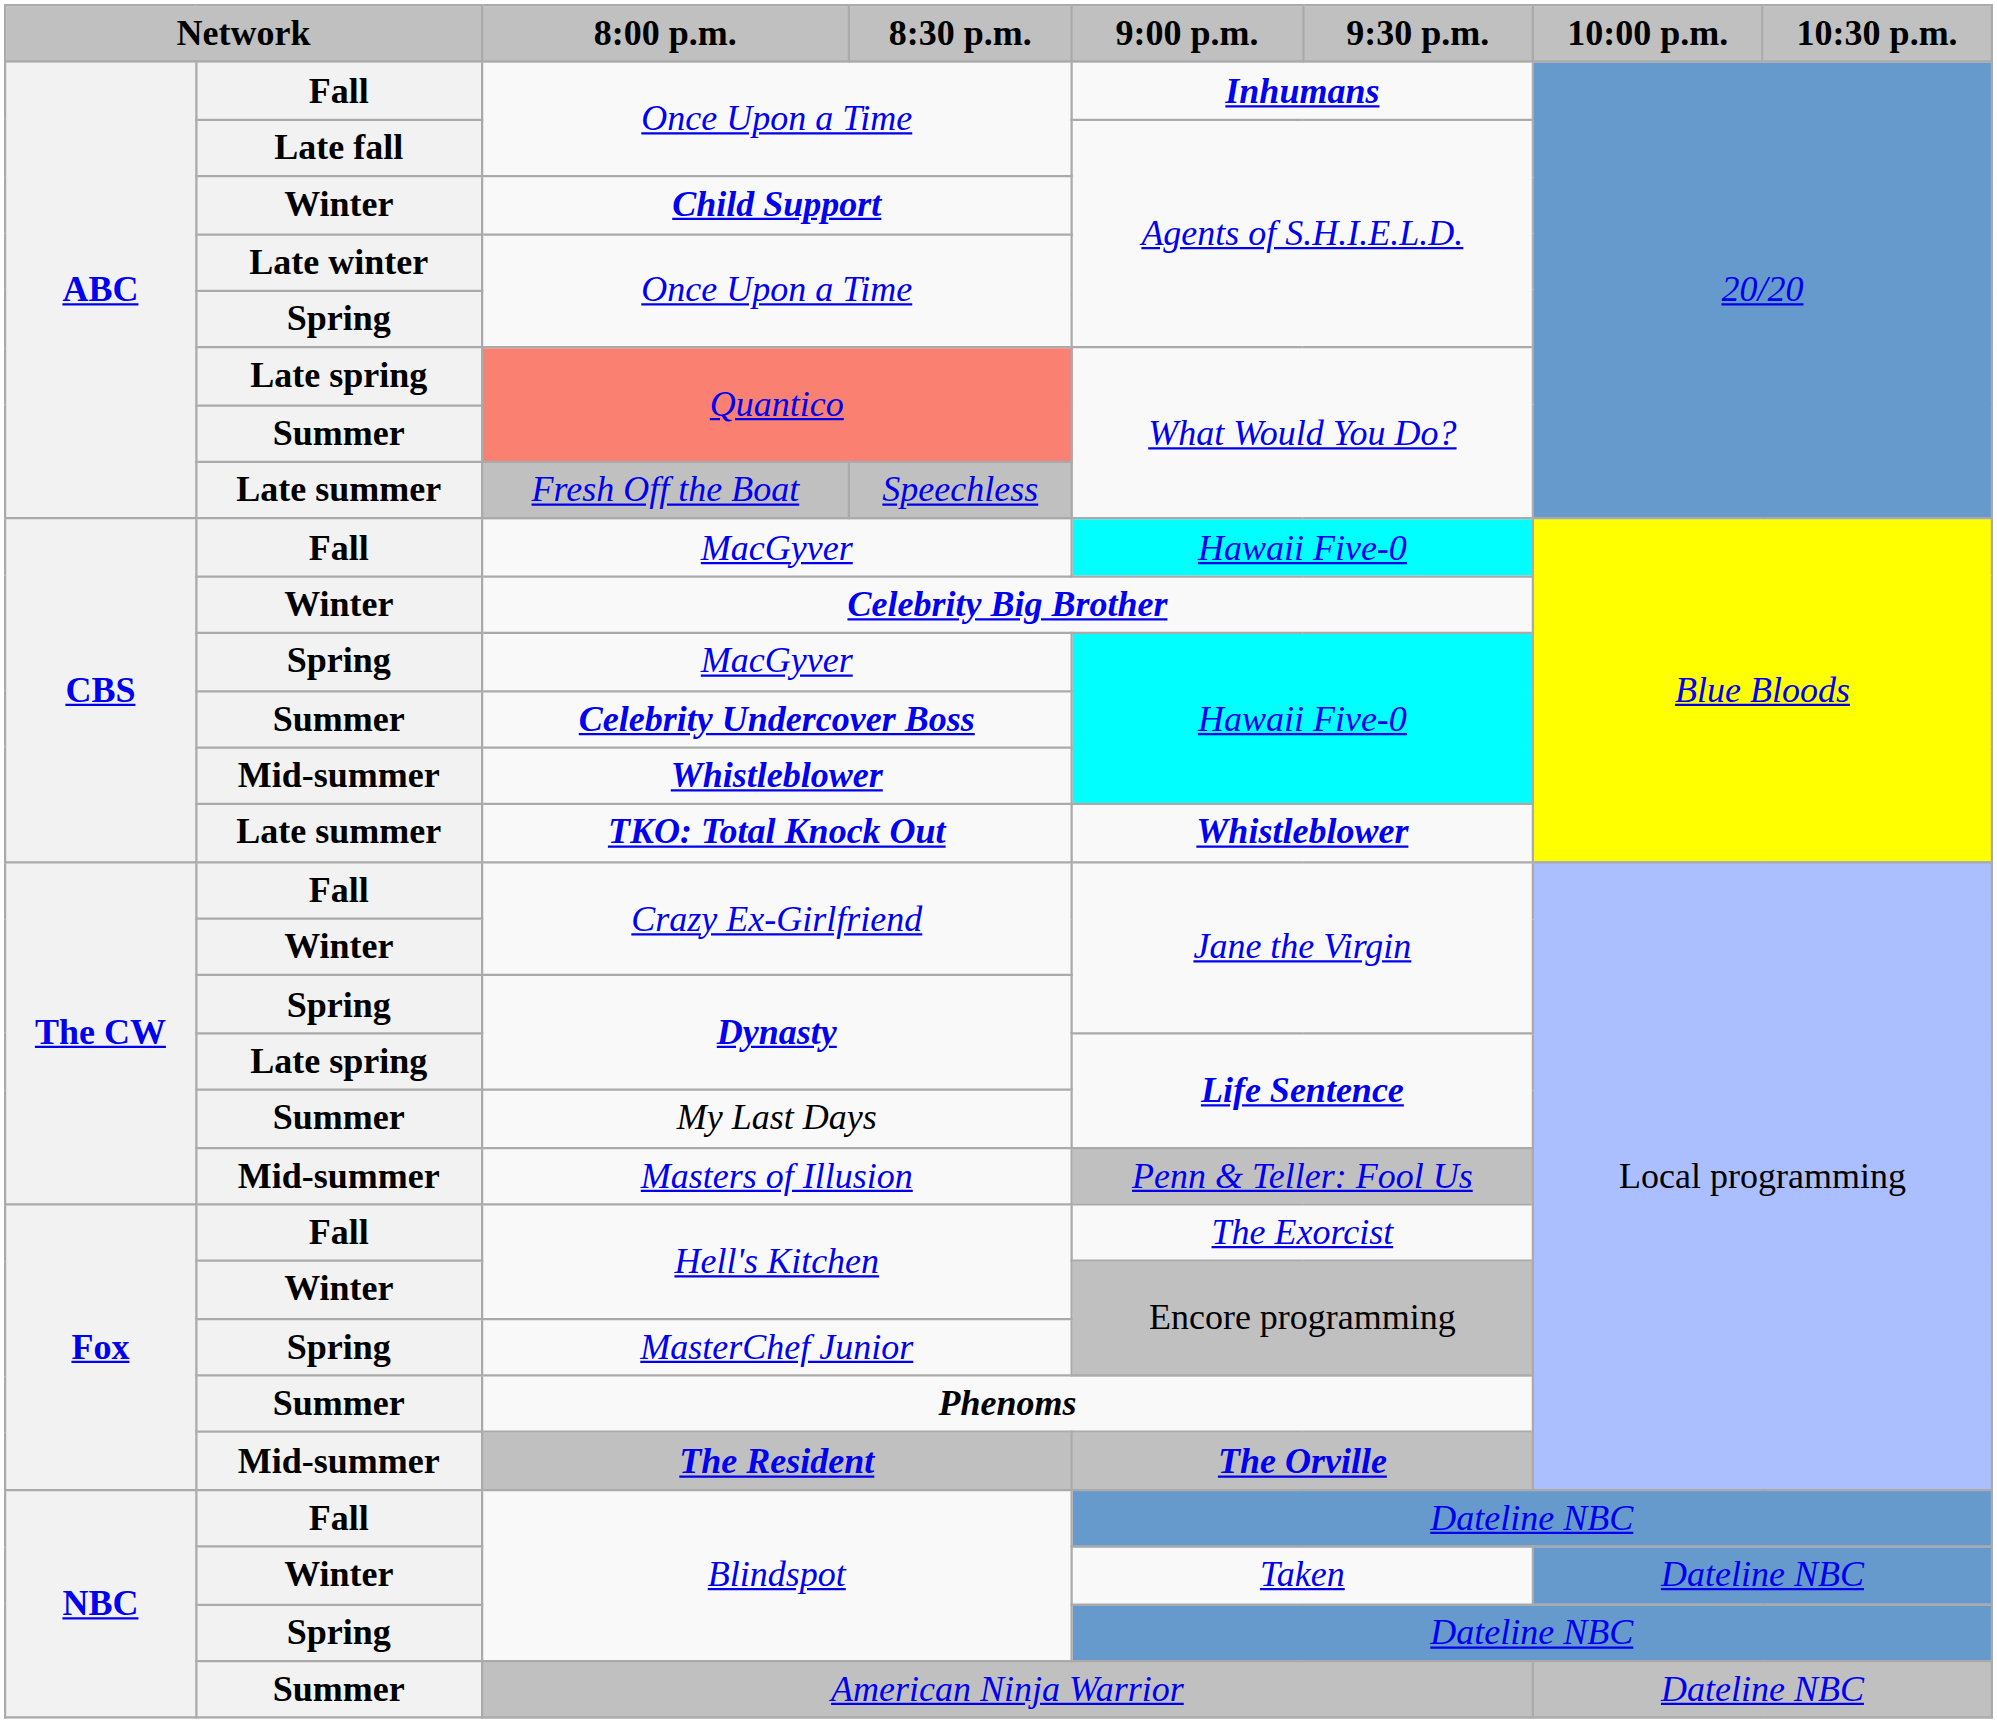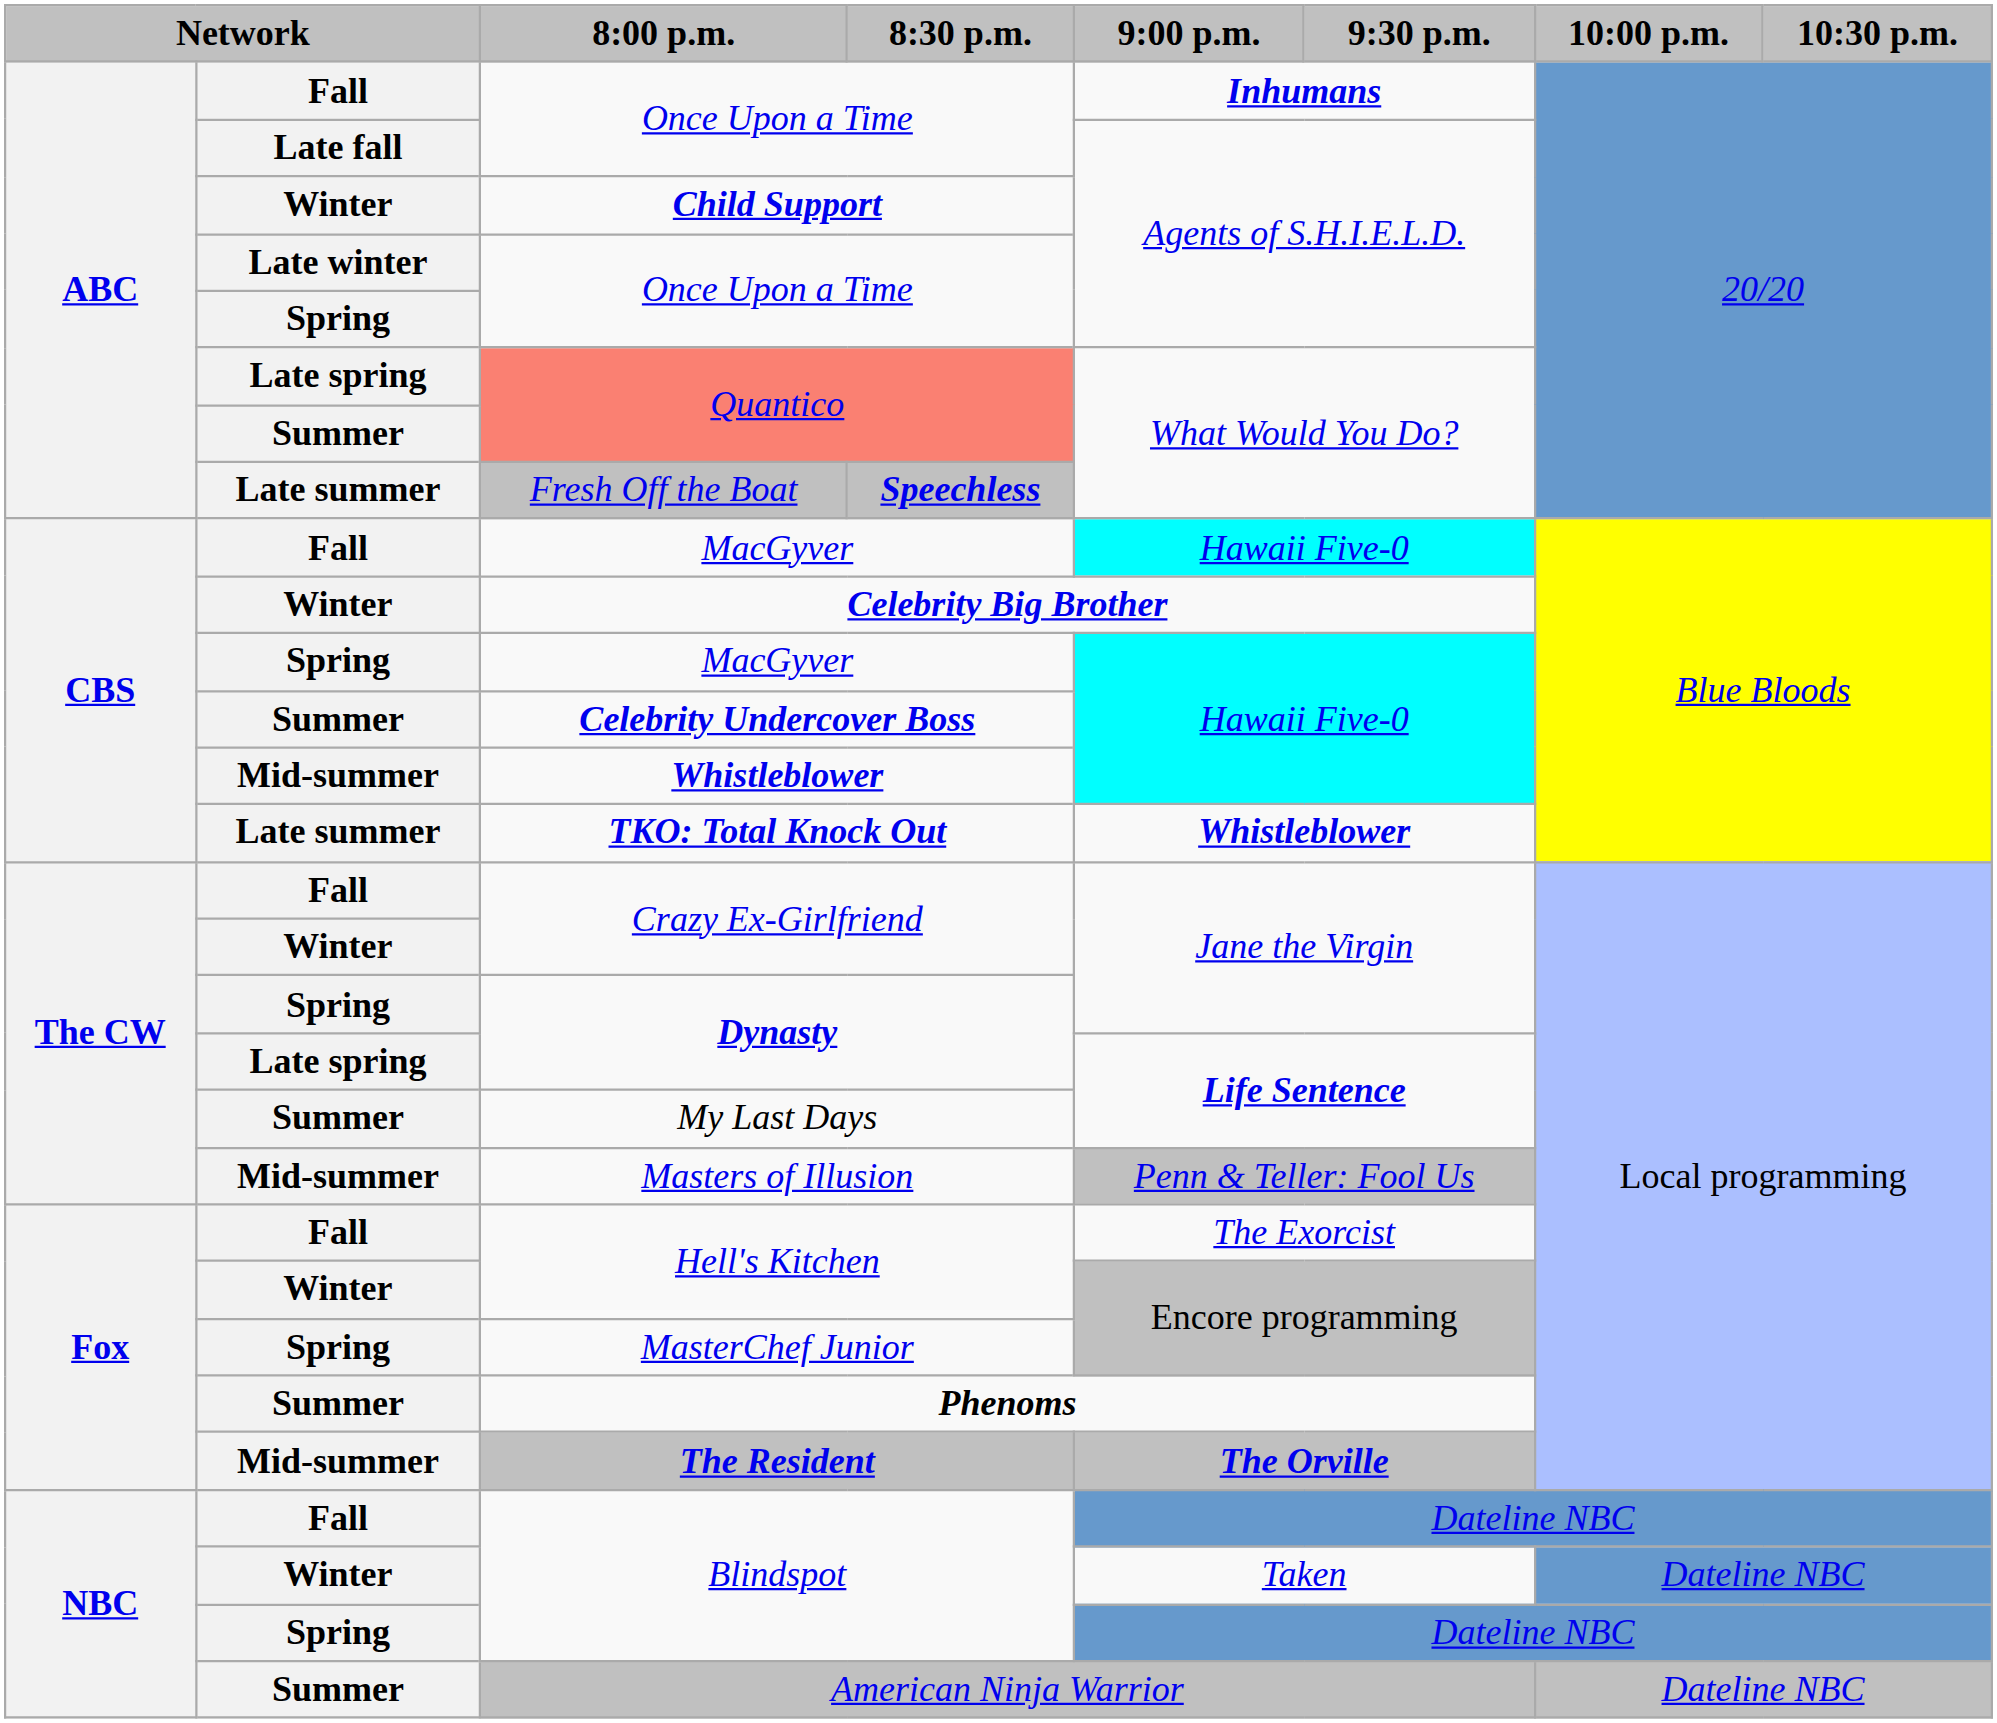(960, 489) normal -> (960, 489) bold
